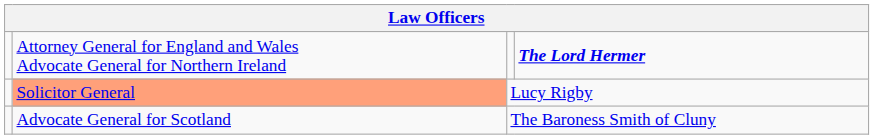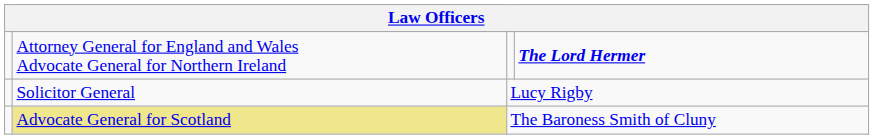(76, 92) lightsalmon background -> (76, 92) no background
(124, 119) no background -> (124, 119) khaki background
